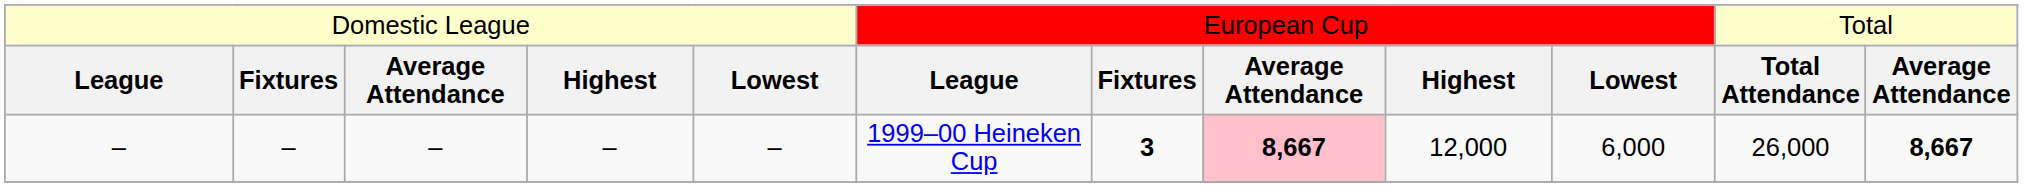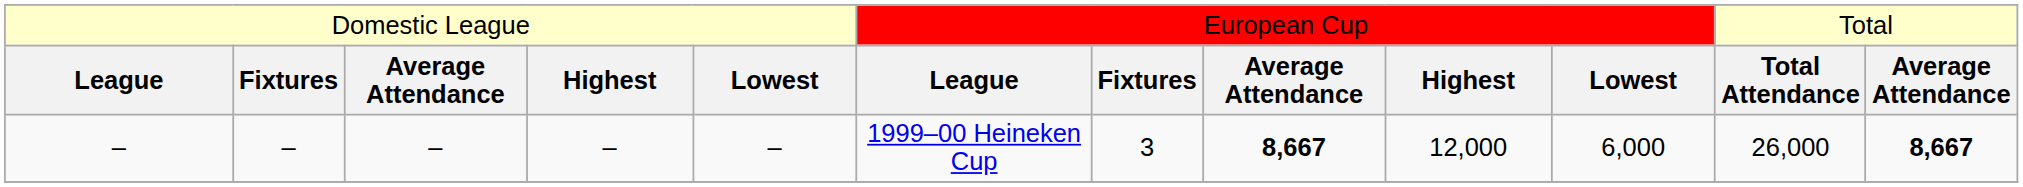(1147, 148) bold -> (1147, 148) normal
(1294, 148) pink background -> (1294, 148) no background
